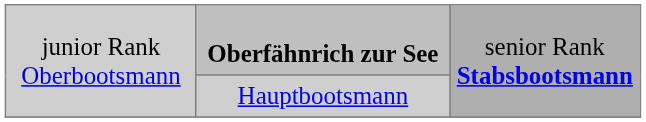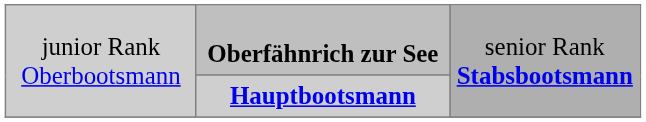(323, 95) normal -> (323, 95) bold
